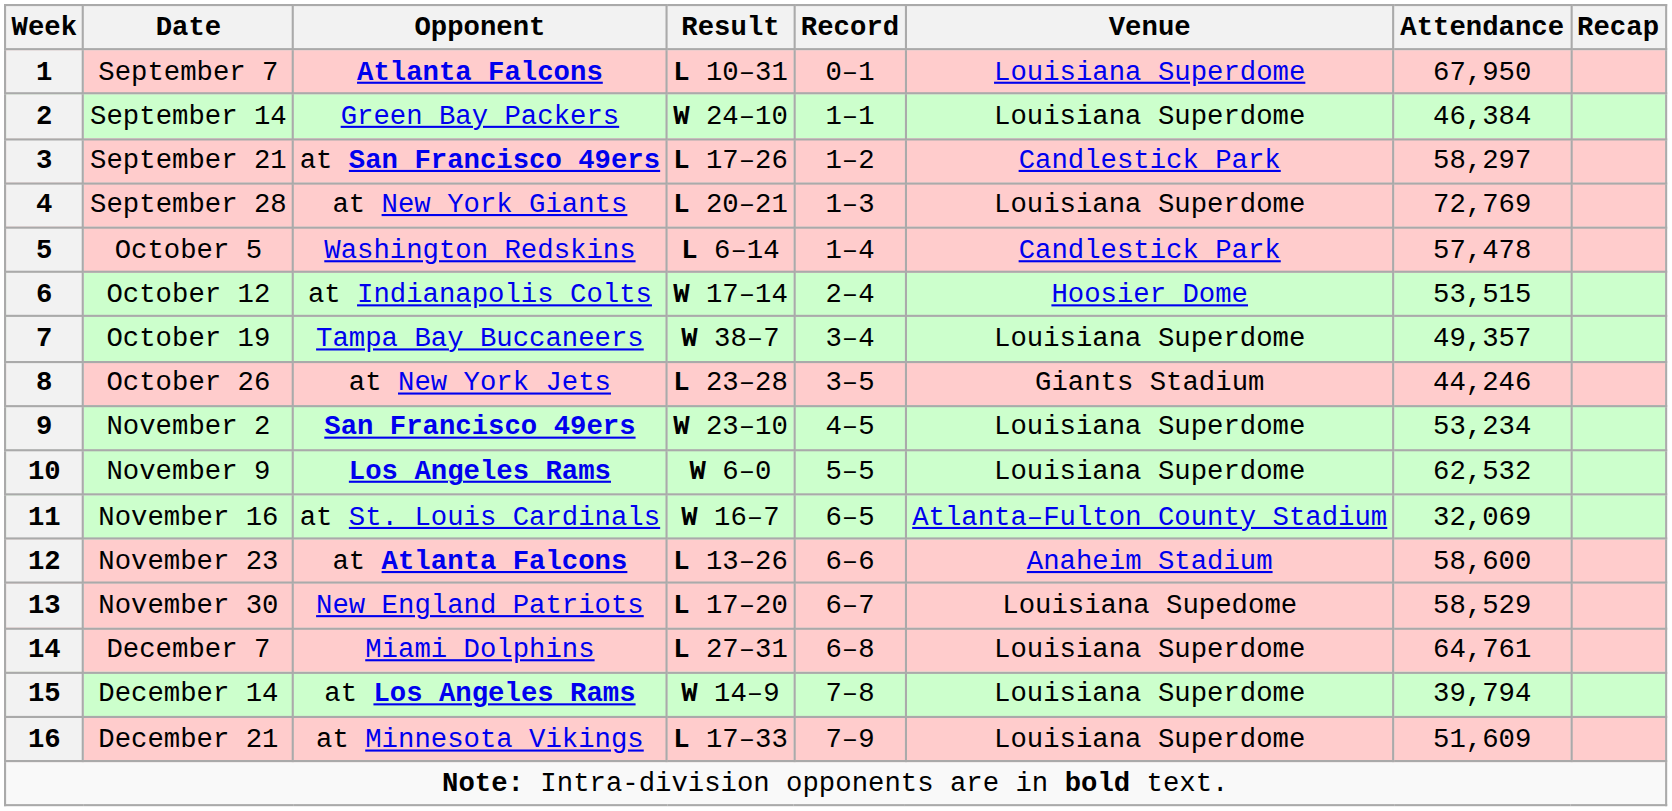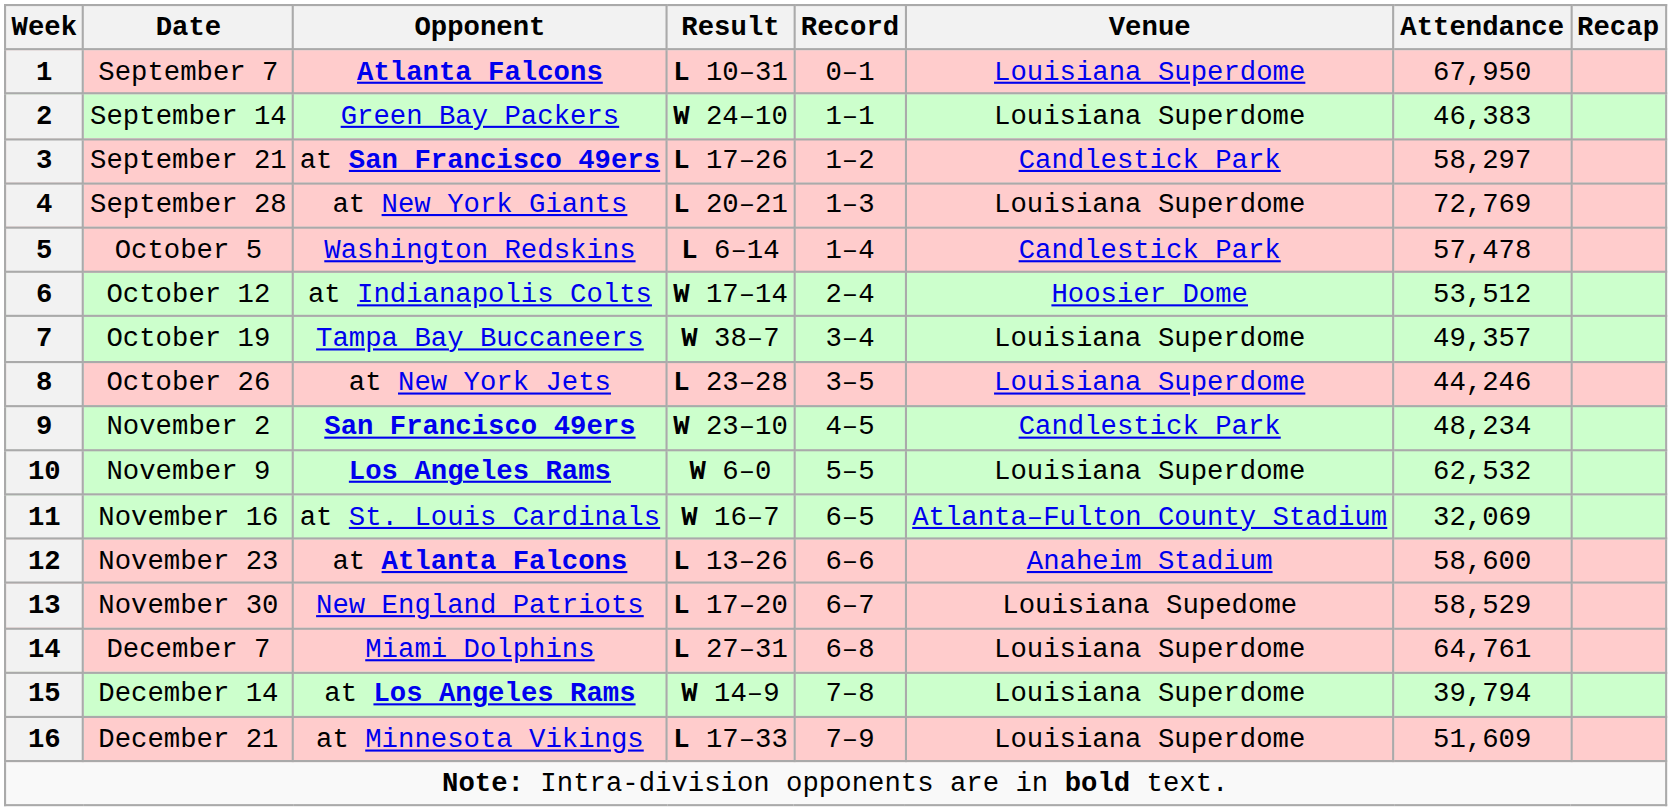(1482, 116) 46,384 -> (1482, 116) 46,383
(1482, 294) 53,515 -> (1482, 294) 53,512
(1150, 383) Giants Stadium -> (1150, 383) Louisiana Superdome
(1150, 428) Louisiana Superdome -> (1150, 428) Candlestick Park
(1482, 428) 53,234 -> (1482, 428) 48,234
